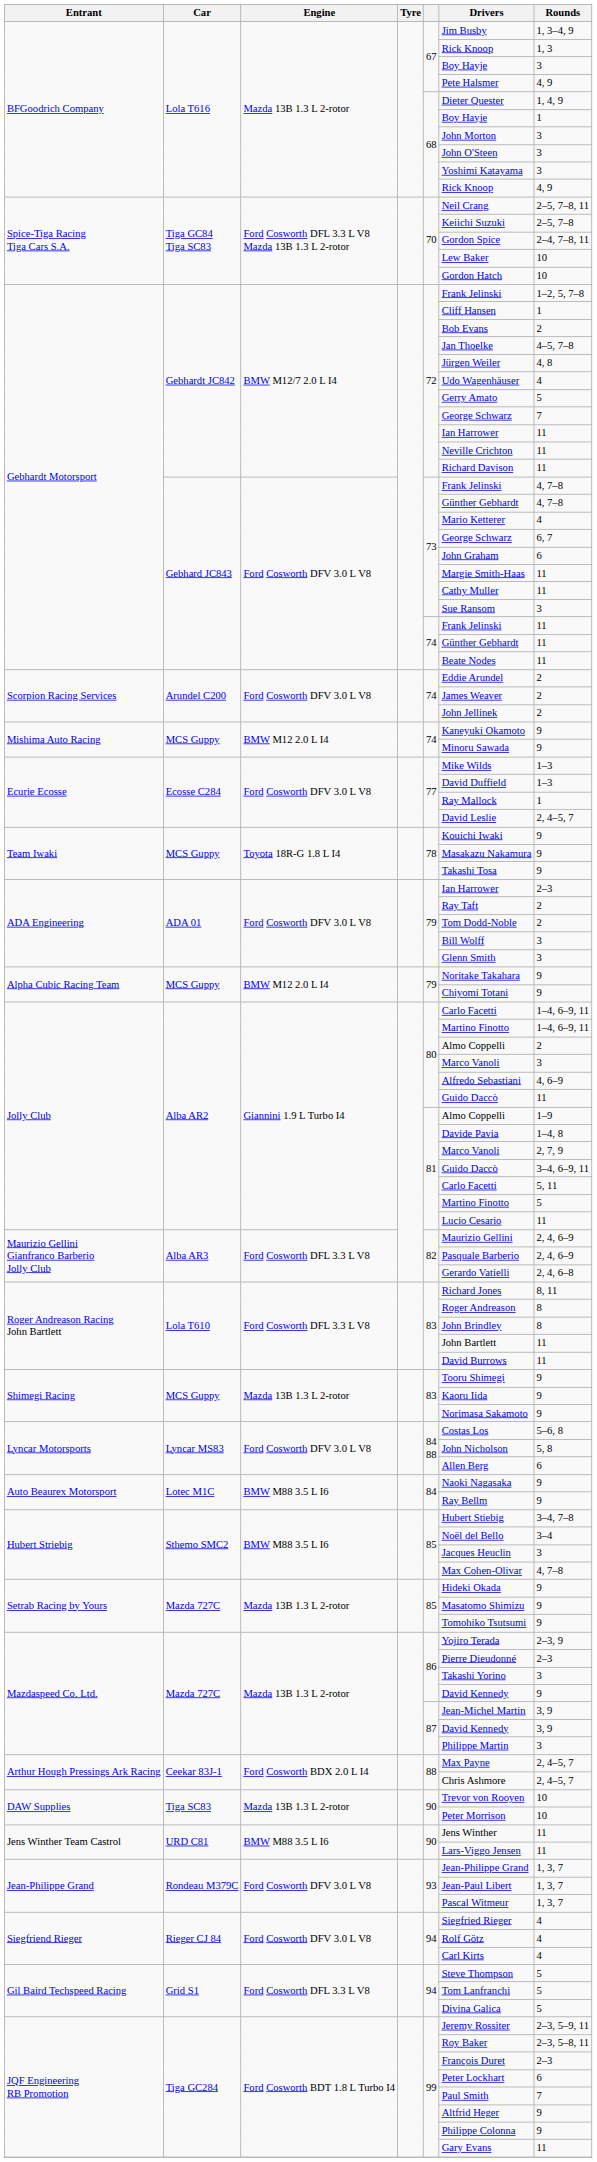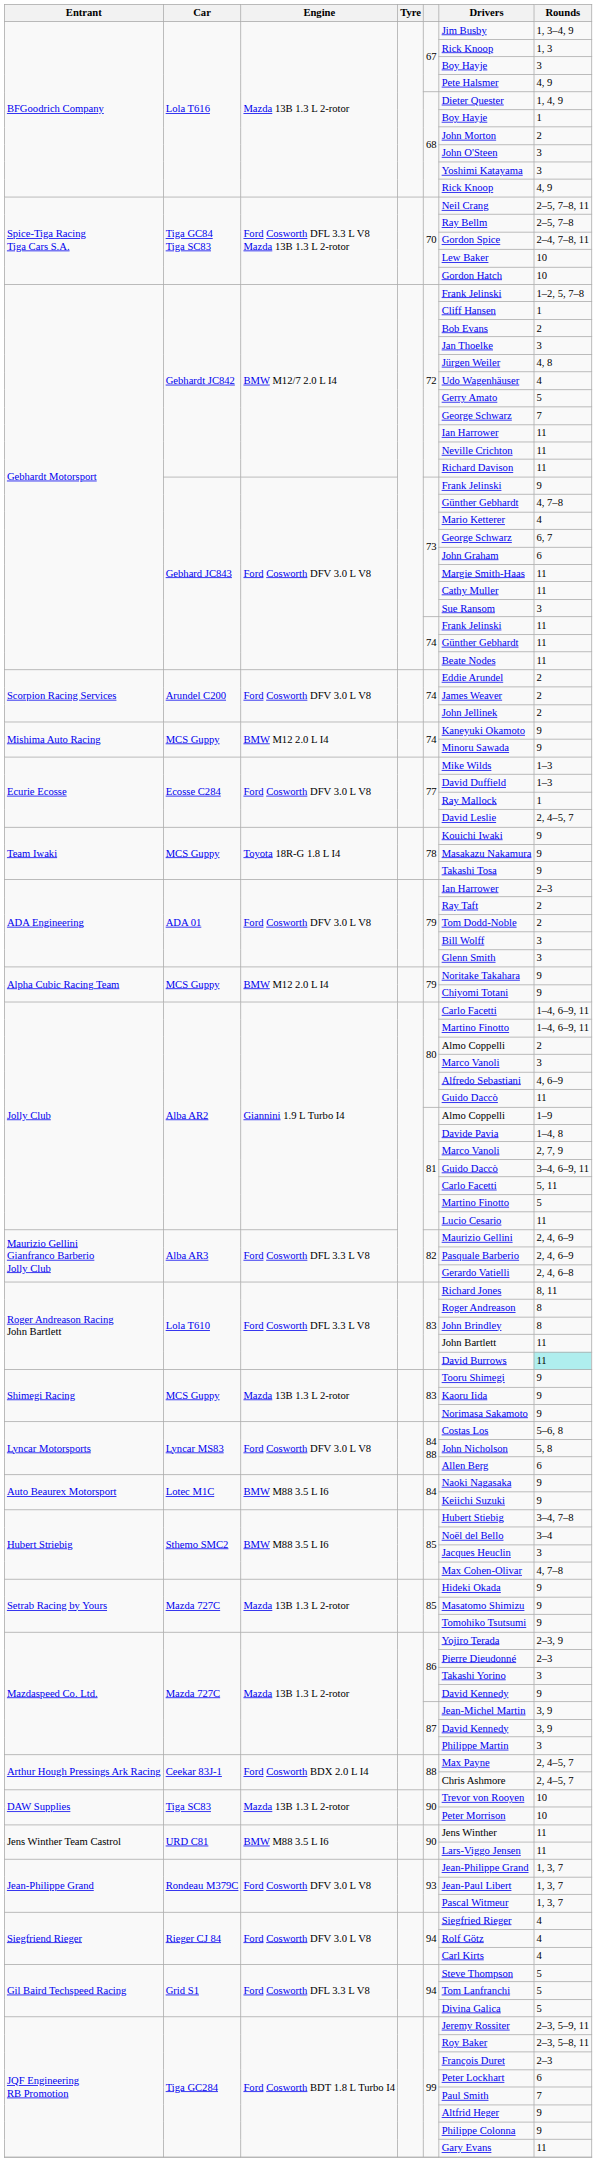(539, 135) 3 -> (539, 135) 2
(473, 222) Keiichi Suzuki -> (464, 222) Ray Bellm
(555, 345) 4–5, 7–8 -> (539, 345) 3
(550, 485) 4, 7–8 -> (539, 485) 9
(542, 1360) no background -> (542, 1360) paleturquoise background
(464, 1500) Ray Bellm -> (473, 1500) Keiichi Suzuki
